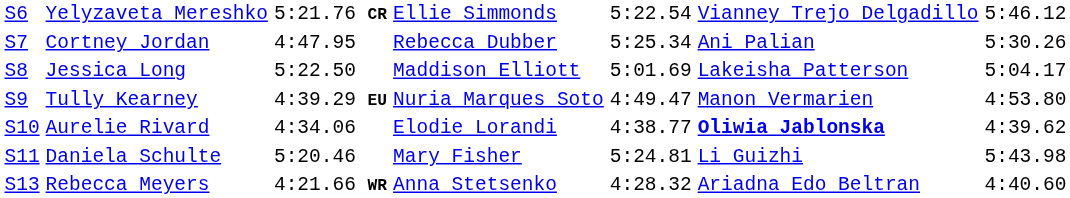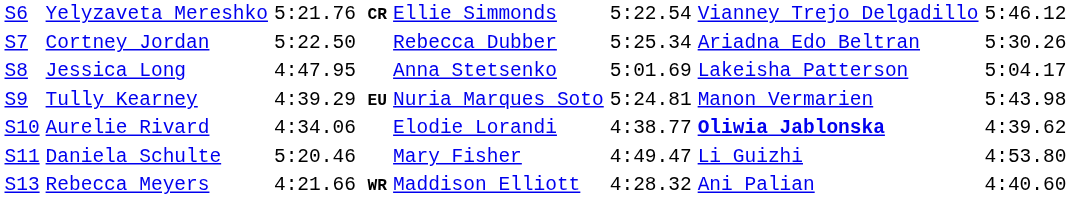(315, 42) 4:47.95 -> (315, 42) 5:22.50
(756, 42) Ani Palian -> (809, 42) Ariadna Edo Beltran
(315, 71) 5:22.50 -> (315, 71) 4:47.95
(487, 71) Maddison Elliott -> (475, 71) Anna Stetsenko
(651, 99) 4:49.47 -> (651, 99) 5:24.81
(1025, 99) 4:53.80 -> (1025, 99) 5:43.98
(651, 156) 5:24.81 -> (651, 156) 4:49.47
(1025, 156) 5:43.98 -> (1025, 156) 4:53.80
(475, 185) Anna Stetsenko -> (487, 185) Maddison Elliott
(809, 185) Ariadna Edo Beltran -> (756, 185) Ani Palian
